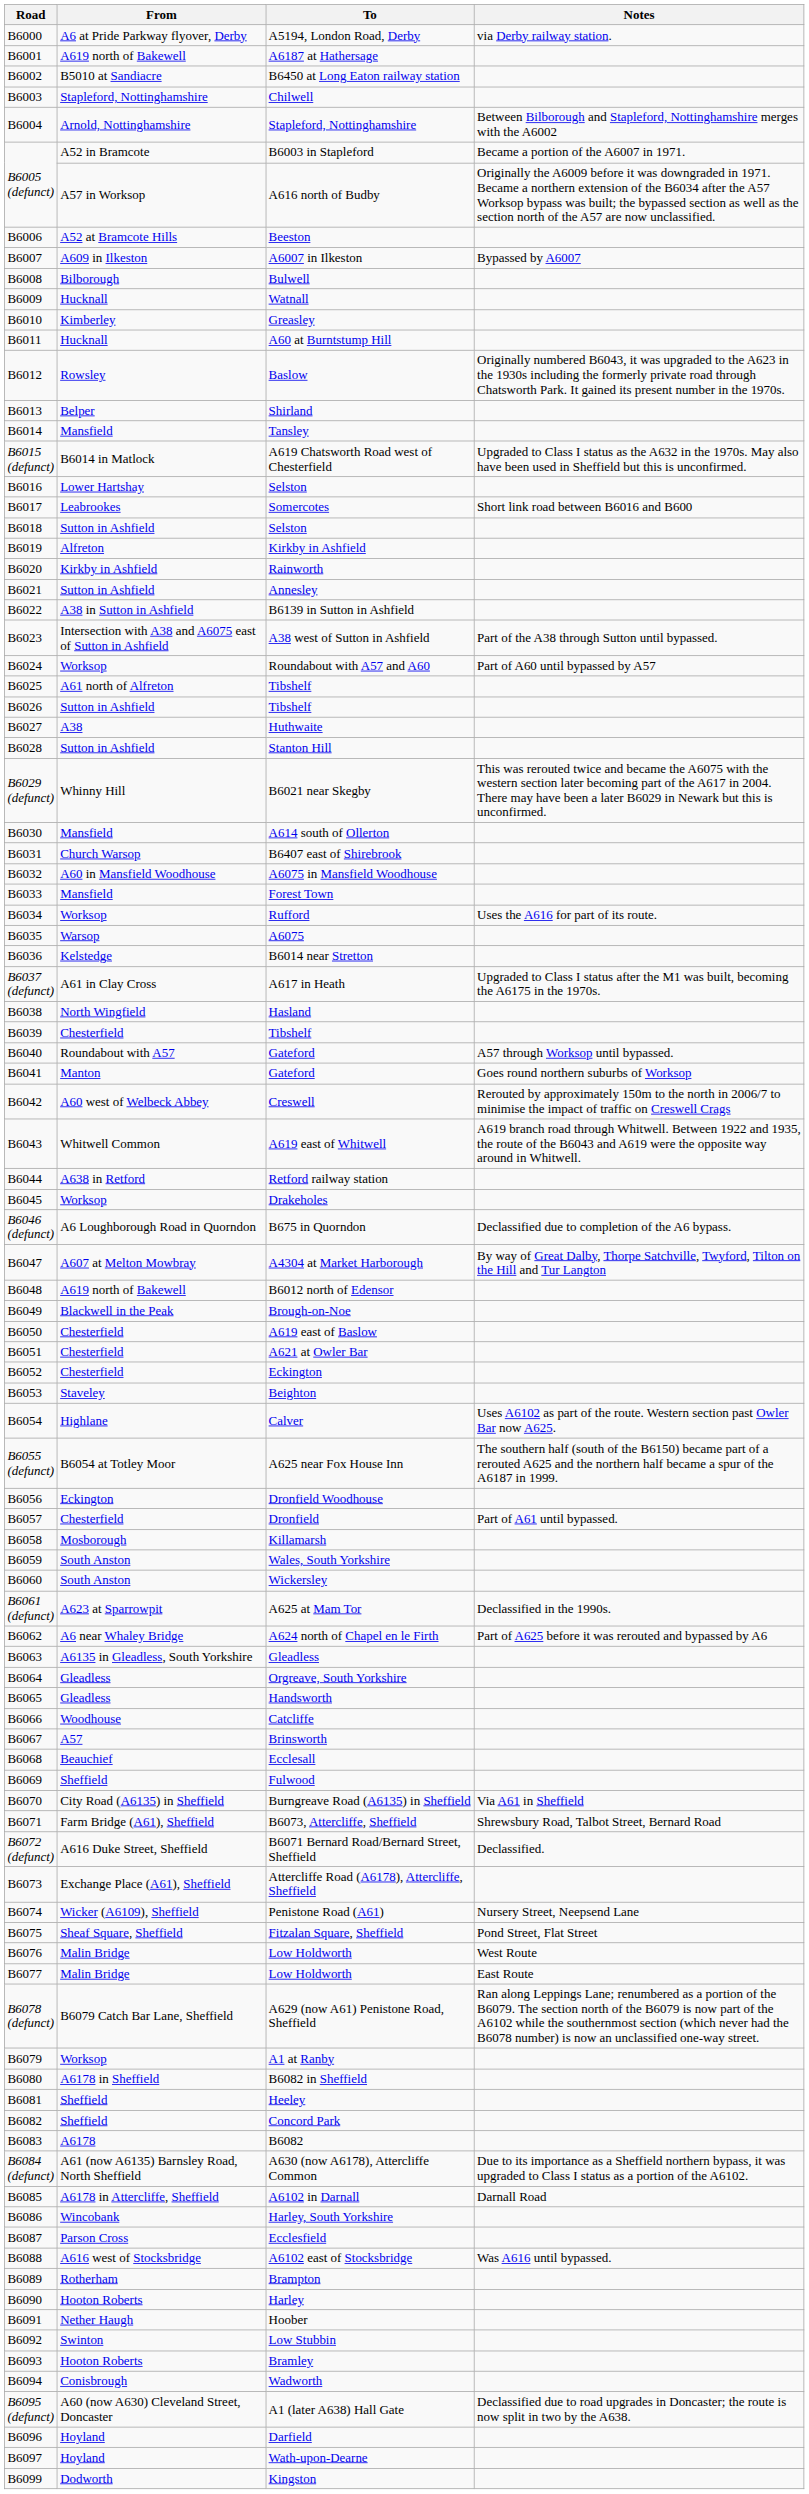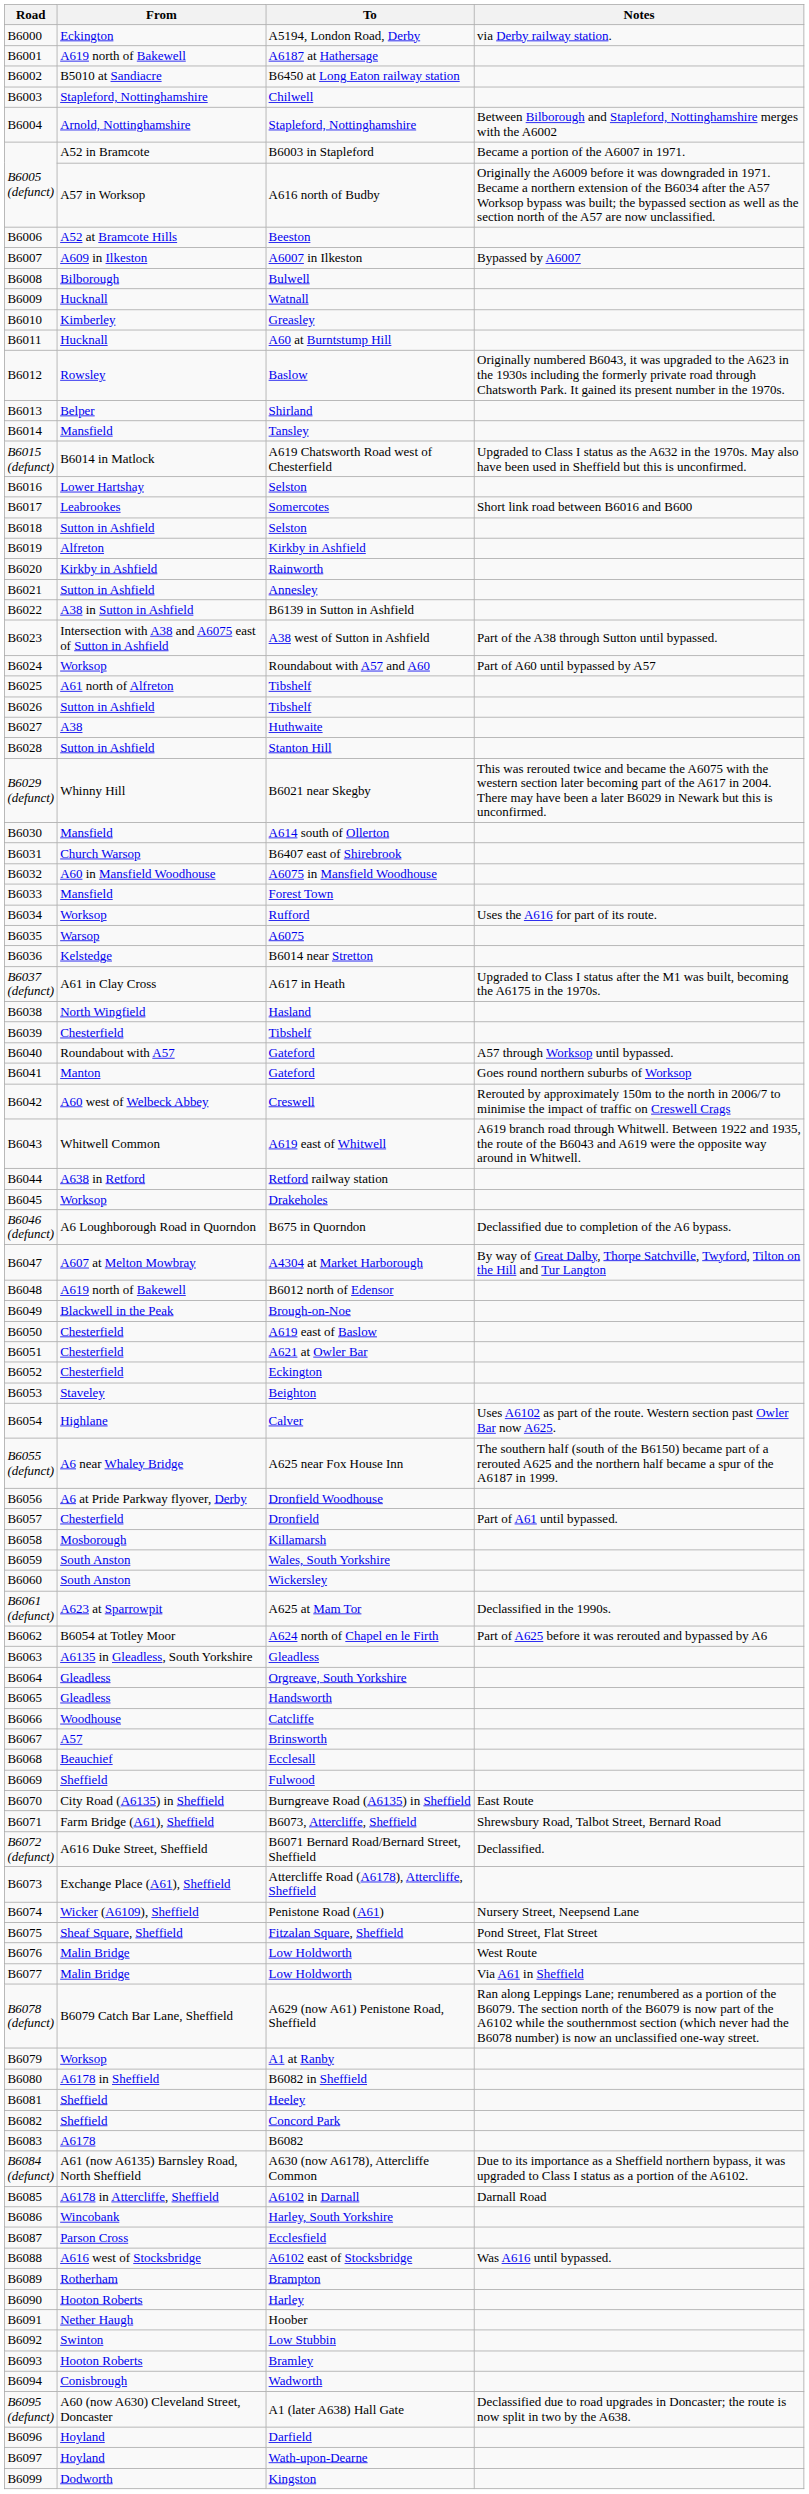(153, 35) A6 at Pride Parkway flyover, Derby -> (87, 35) Eckington
(118, 1463) B6054 at Totley Moor -> (122, 1463) A6 near Whaley Bridge
(87, 1498) Eckington -> (153, 1498) A6 at Pride Parkway flyover, Derby
(122, 1636) A6 near Whaley Bridge -> (118, 1636) B6054 at Totley Moor
(530, 1800) Via A61 in Sheffield -> (505, 1800) East Route
(505, 1973) East Route -> (530, 1973) Via A61 in Sheffield
